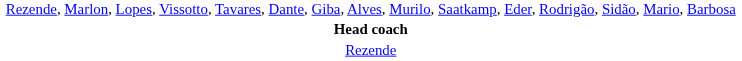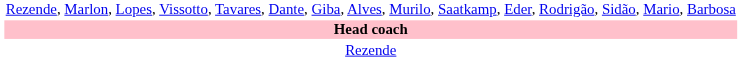(371, 29) no background -> (371, 29) pink background
